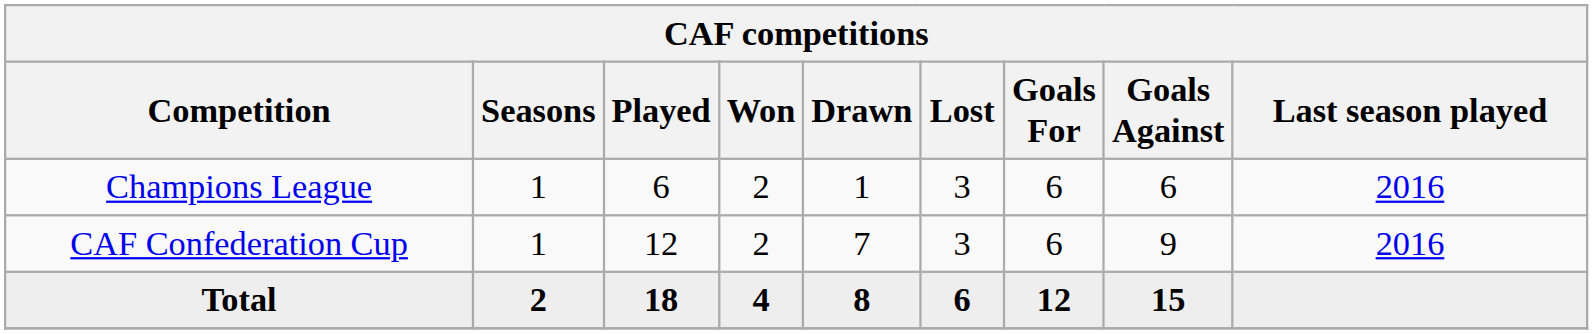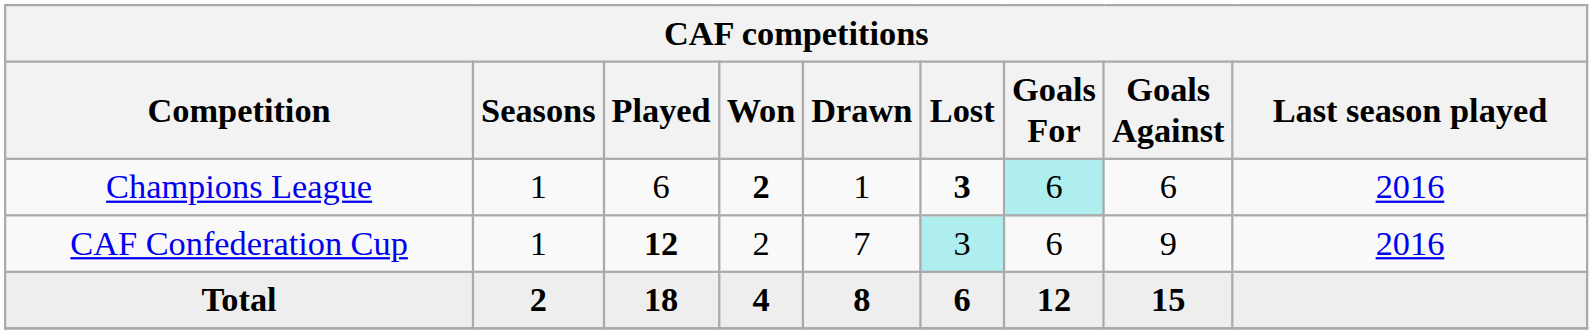(761, 186) normal -> (761, 186) bold
(962, 186) normal -> (962, 186) bold
(1054, 186) no background -> (1054, 186) paleturquoise background
(661, 243) normal -> (661, 243) bold
(962, 243) no background -> (962, 243) paleturquoise background
